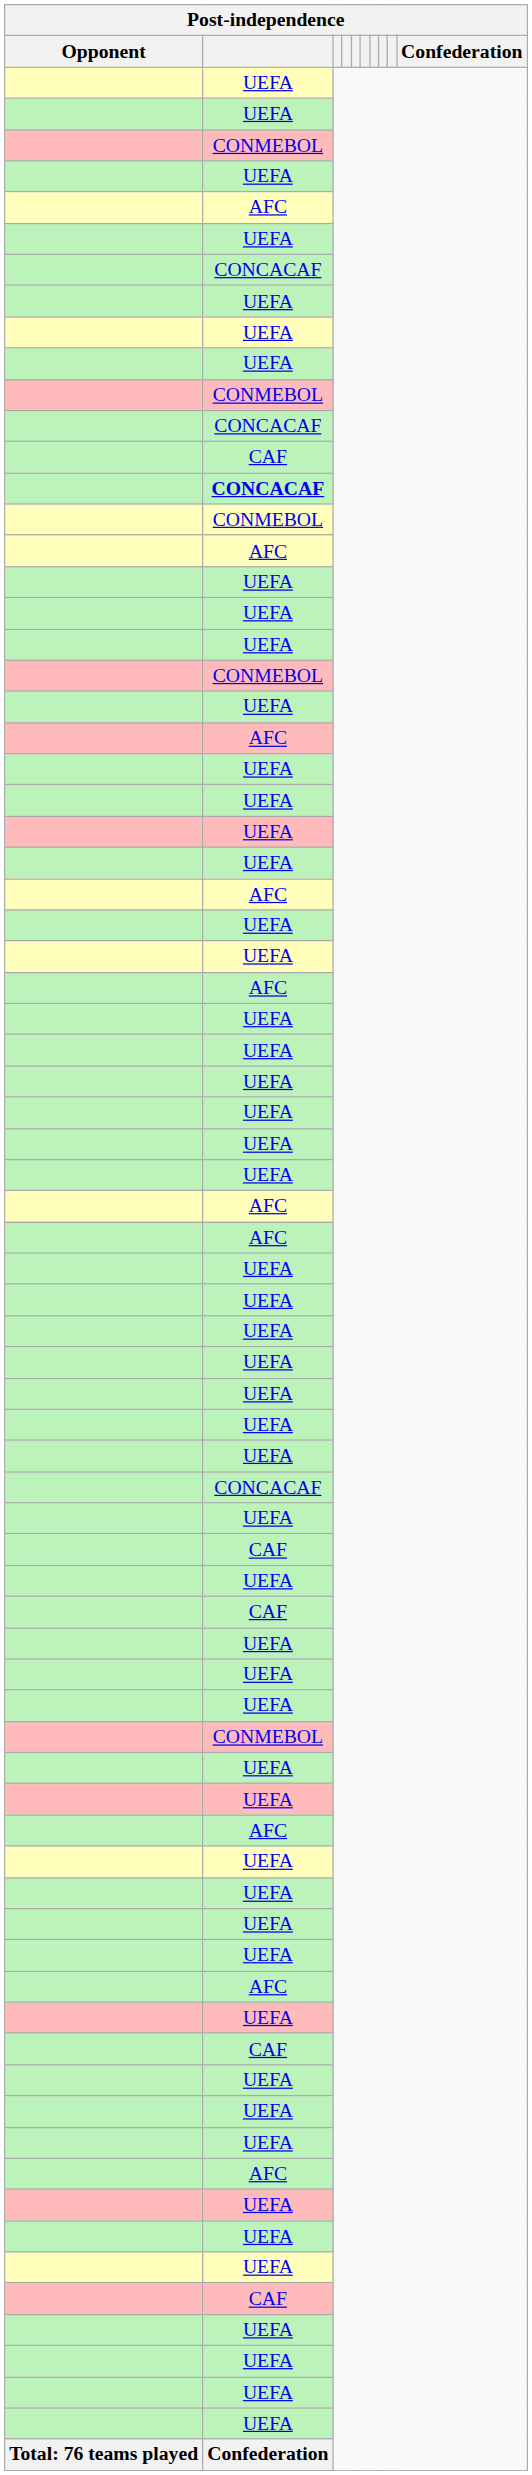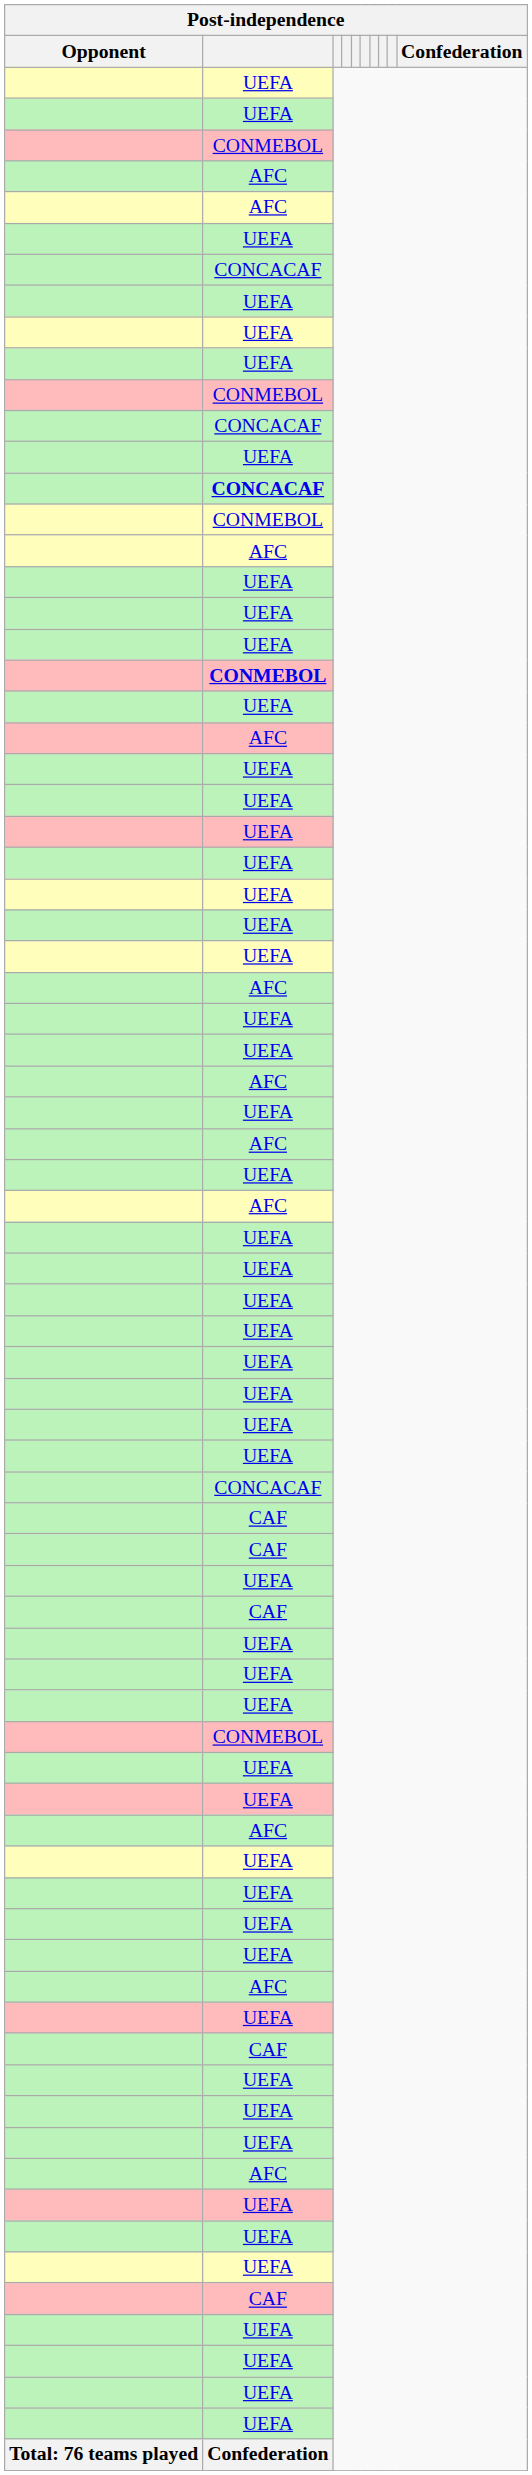(268, 176) UEFA -> (268, 176) AFC
(268, 457) CAF -> (268, 457) UEFA
(268, 675) normal -> (268, 675) bold
(268, 894) AFC -> (268, 894) UEFA
(268, 1081) UEFA -> (268, 1081) AFC
(268, 1143) UEFA -> (268, 1143) AFC
(268, 1237) AFC -> (268, 1237) UEFA
(268, 1518) UEFA -> (268, 1518) CAF
